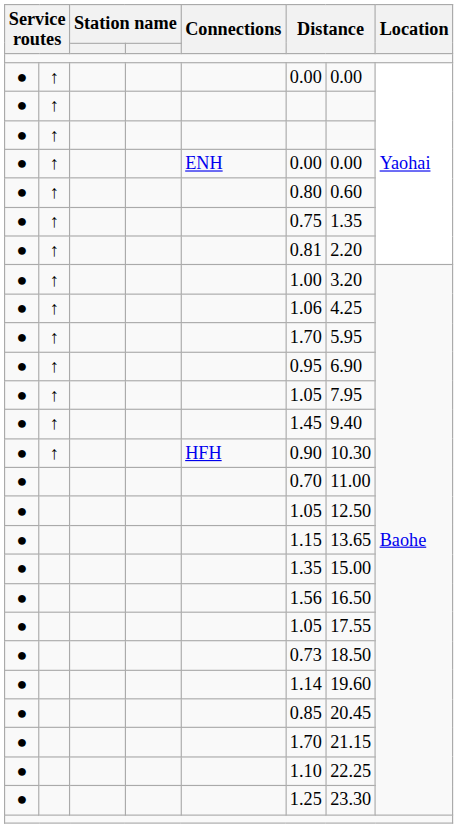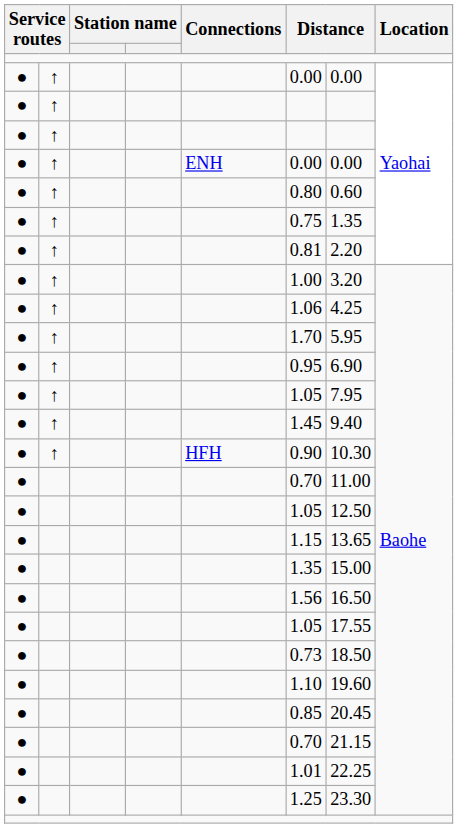(306, 684) 1.14 -> (306, 684) 1.10
(306, 742) 1.70 -> (306, 742) 0.70
(306, 771) 1.10 -> (306, 771) 1.01
